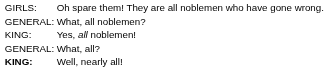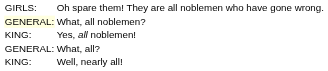(30, 21) no background -> (30, 21) lightyellow background
(19, 62) bold -> (18, 62) normal
